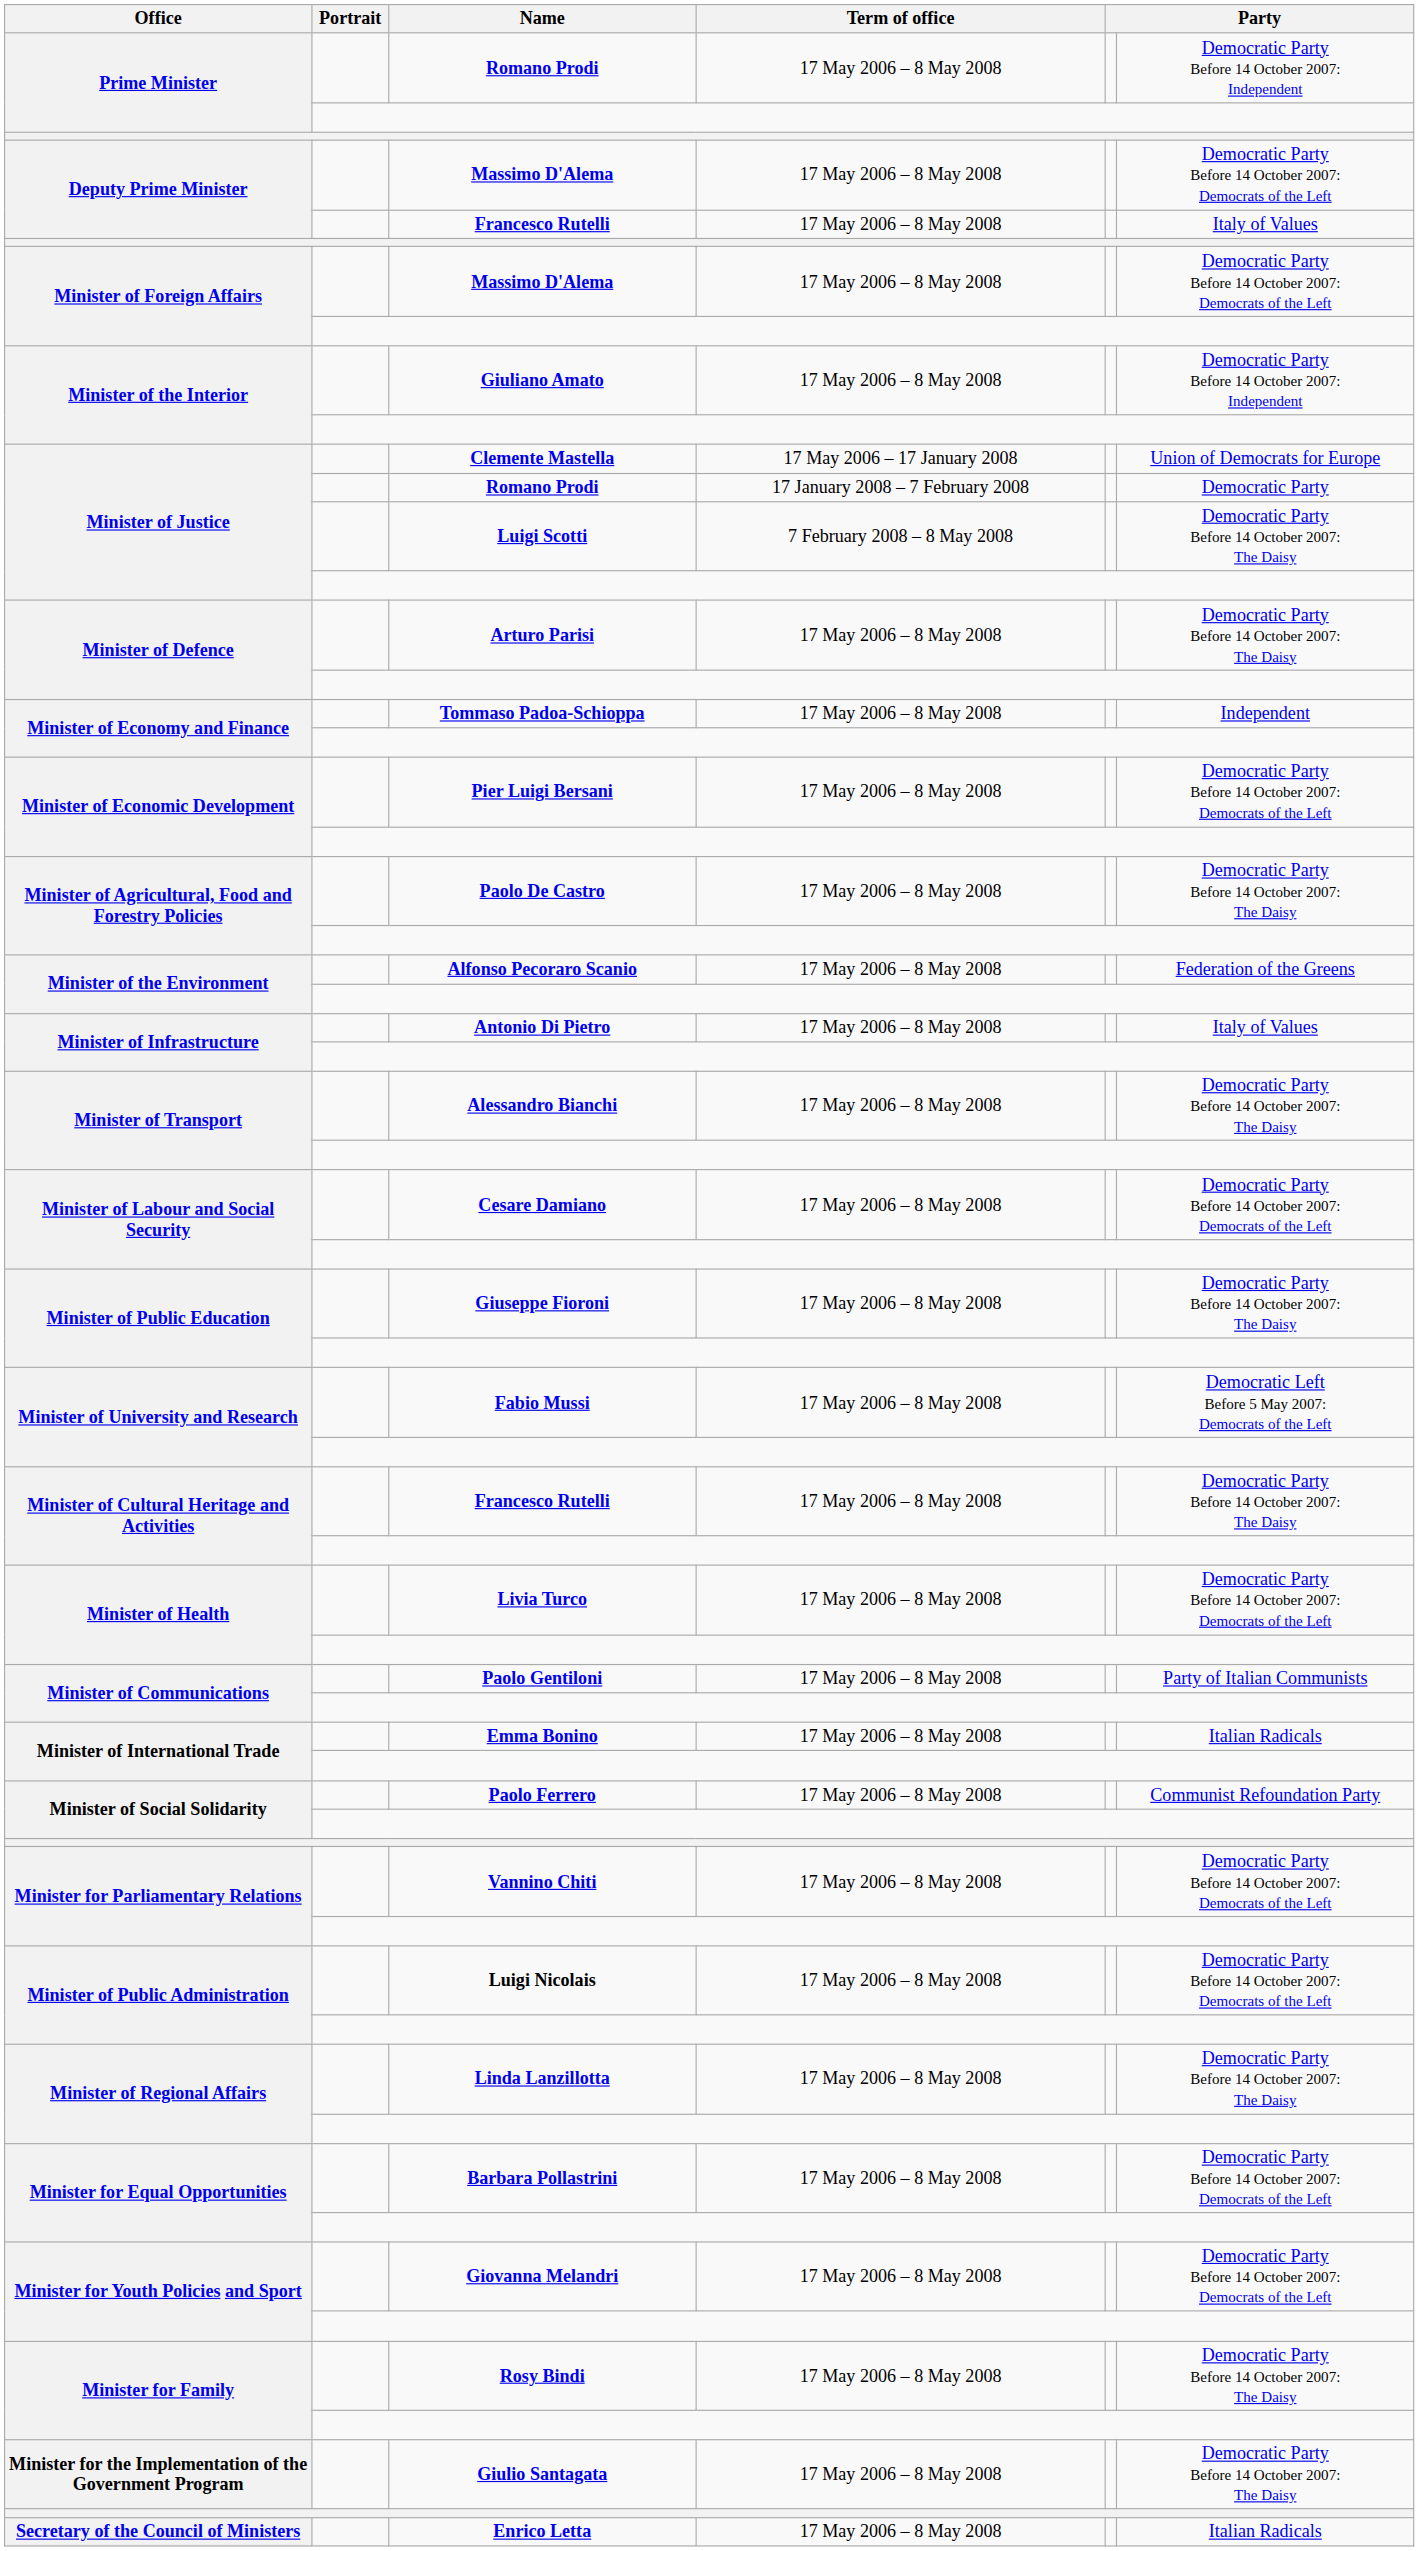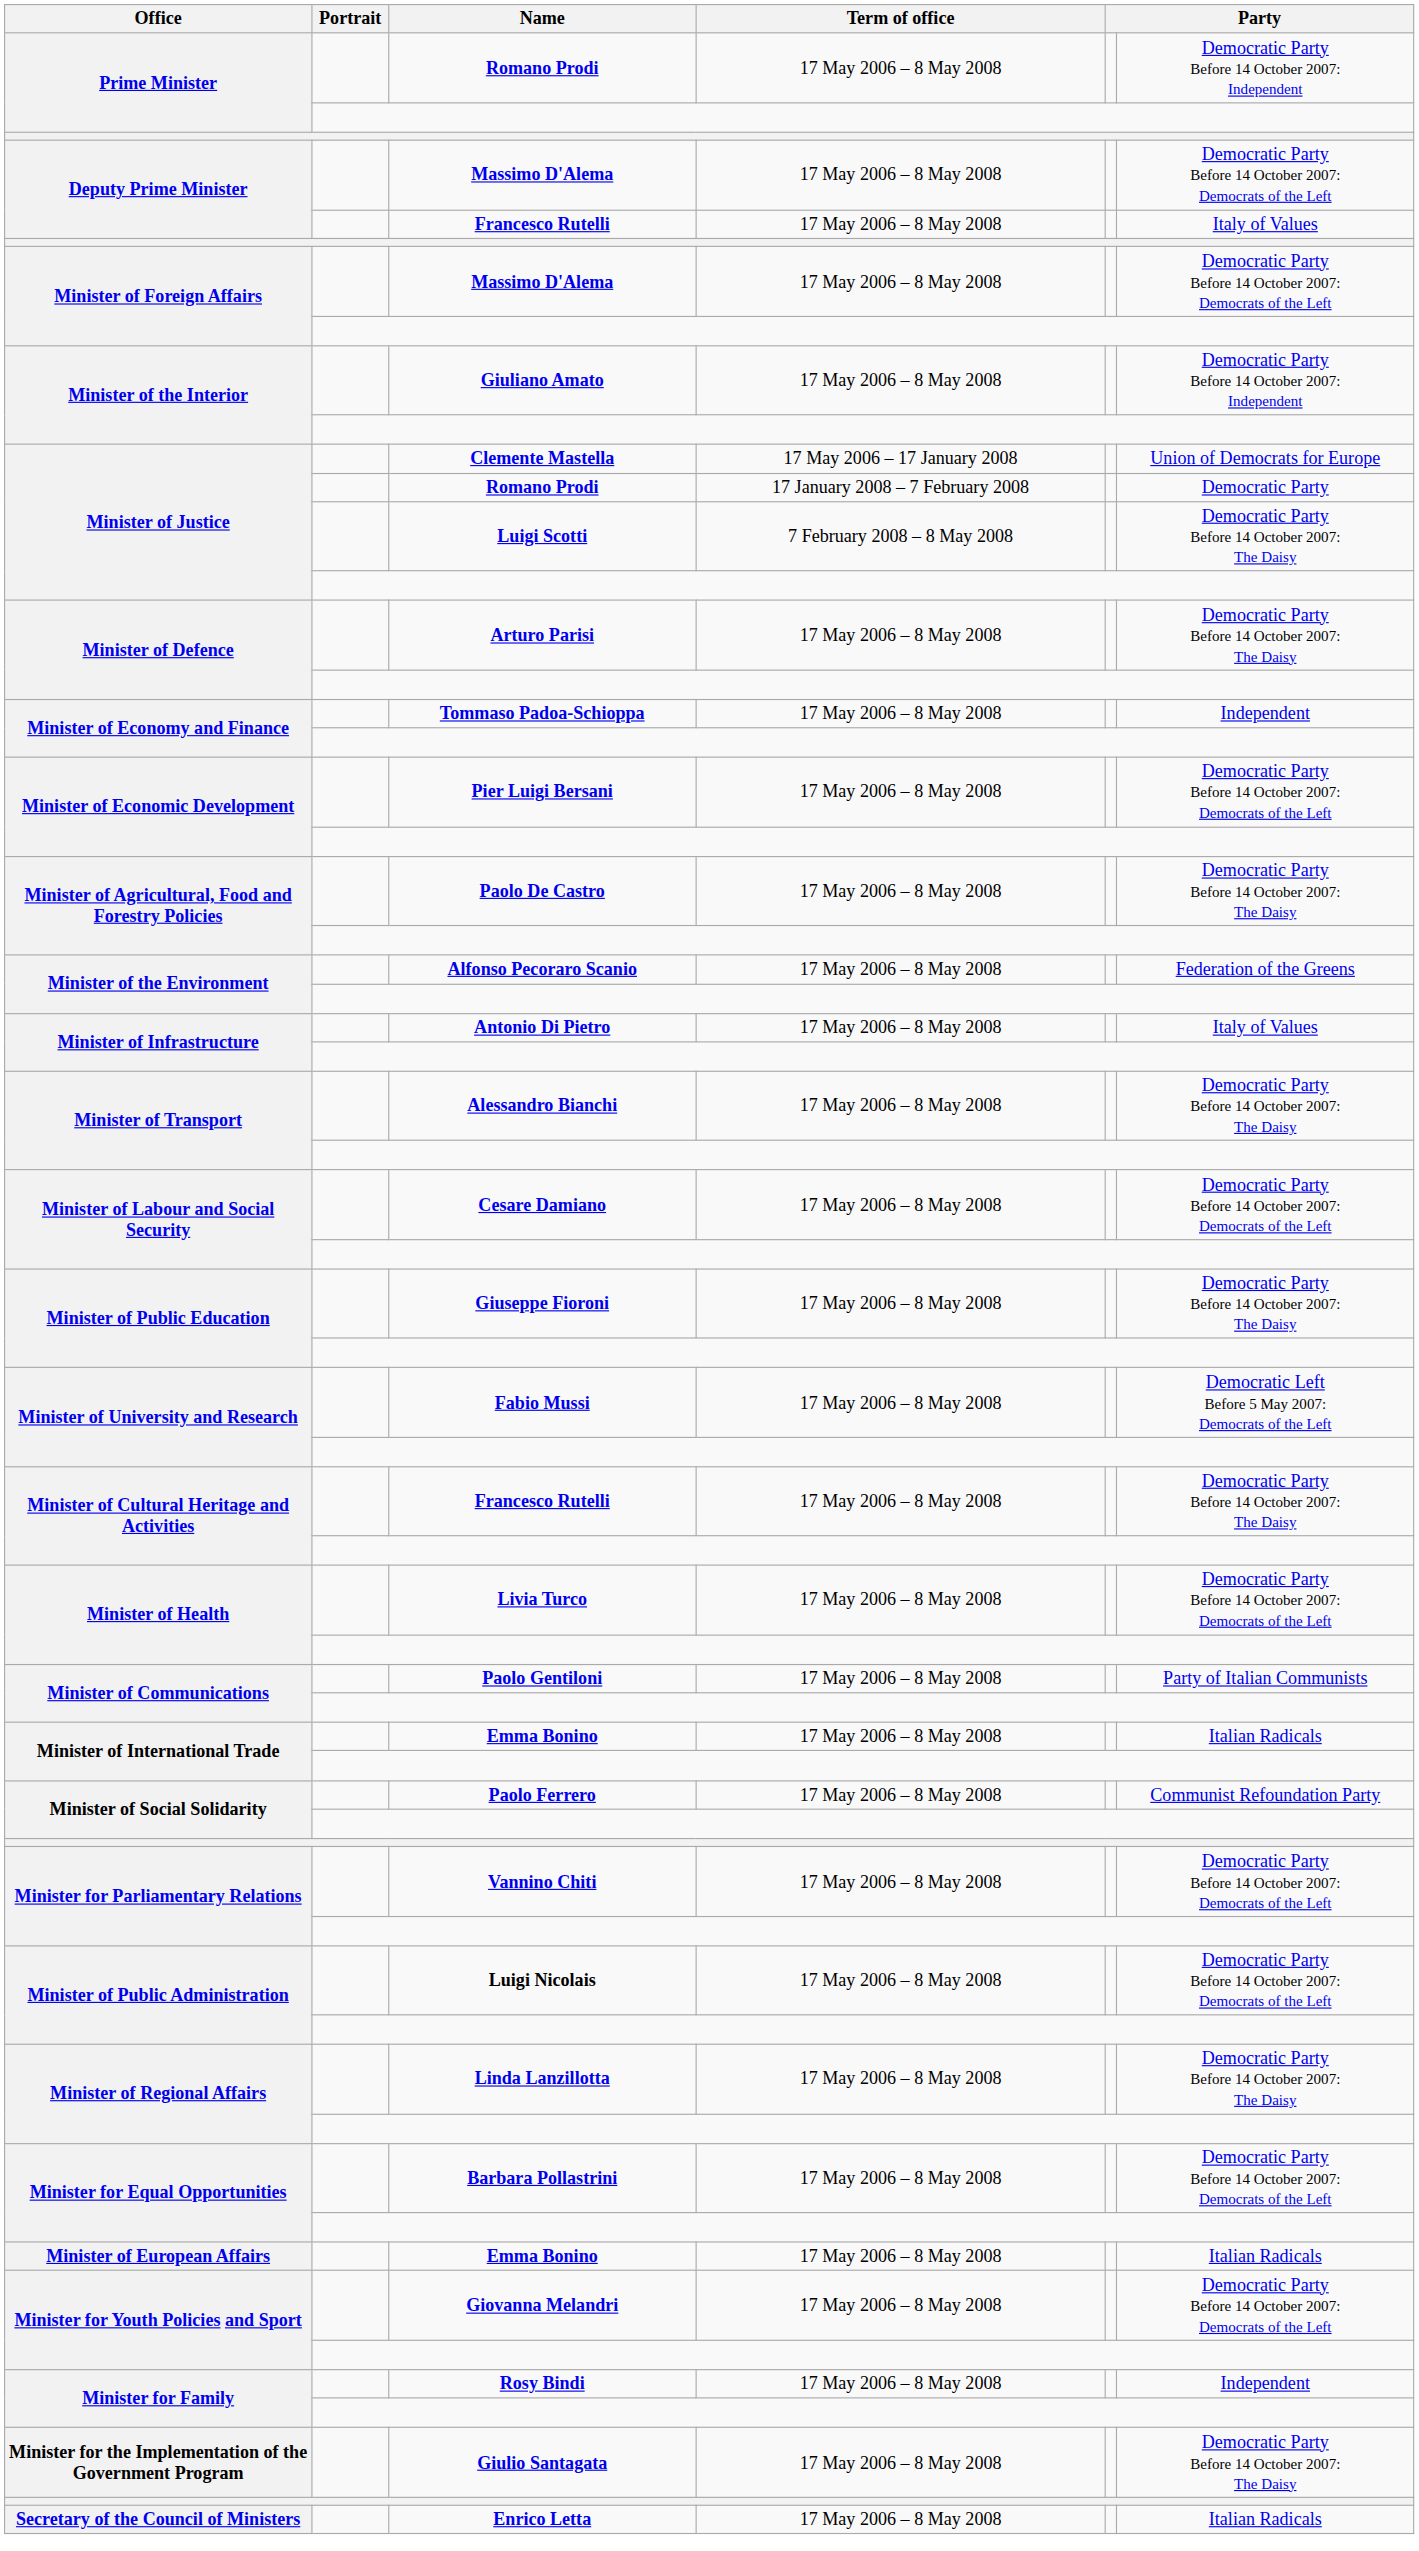+ row: (158, 2256)
(1265, 2375) Democratic Party Before 14 October 2007: The Daisy -> (1265, 2383) Independent
